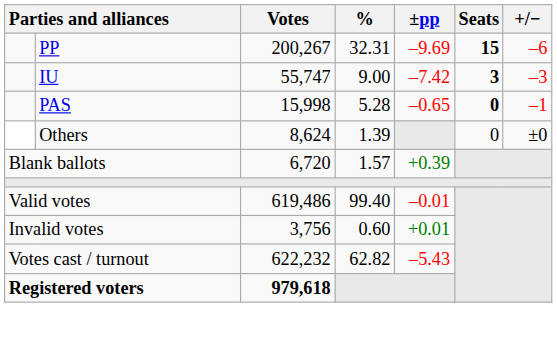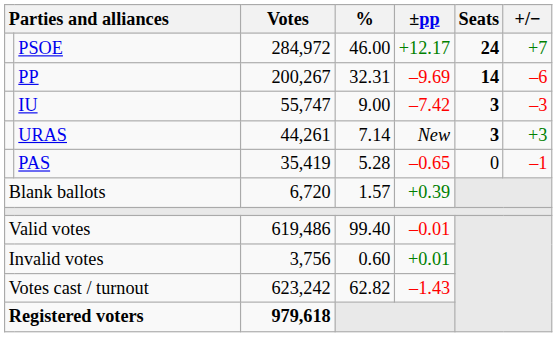+ row: (41, 47)
(490, 47) 15 -> (490, 76) 14
+ row: (43, 134)
(306, 105) 15,998 -> (306, 163) 35,419
(494, 105) bold -> (495, 163) normal
- row: (63, 134)
(301, 258) 622,232 -> (301, 287) 623,242
(430, 258) –5.43 -> (430, 287) –1.43
